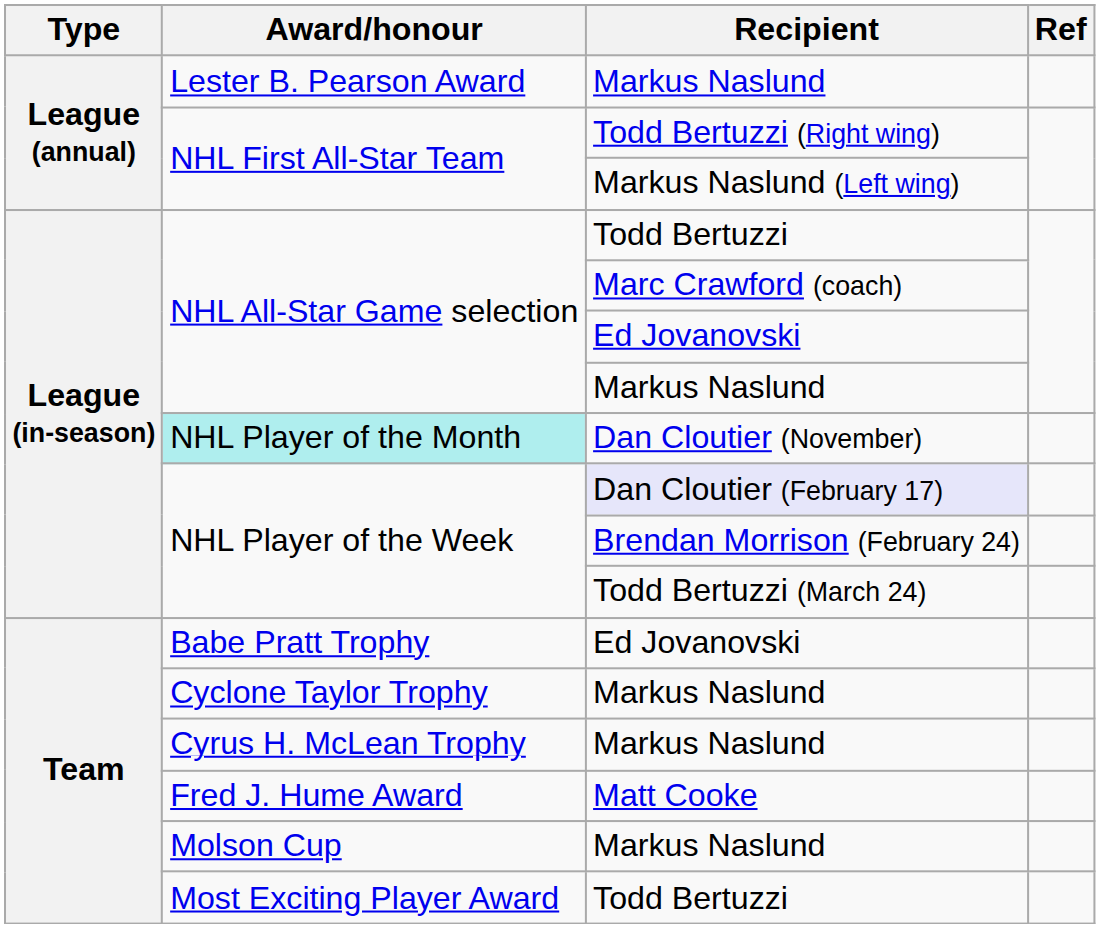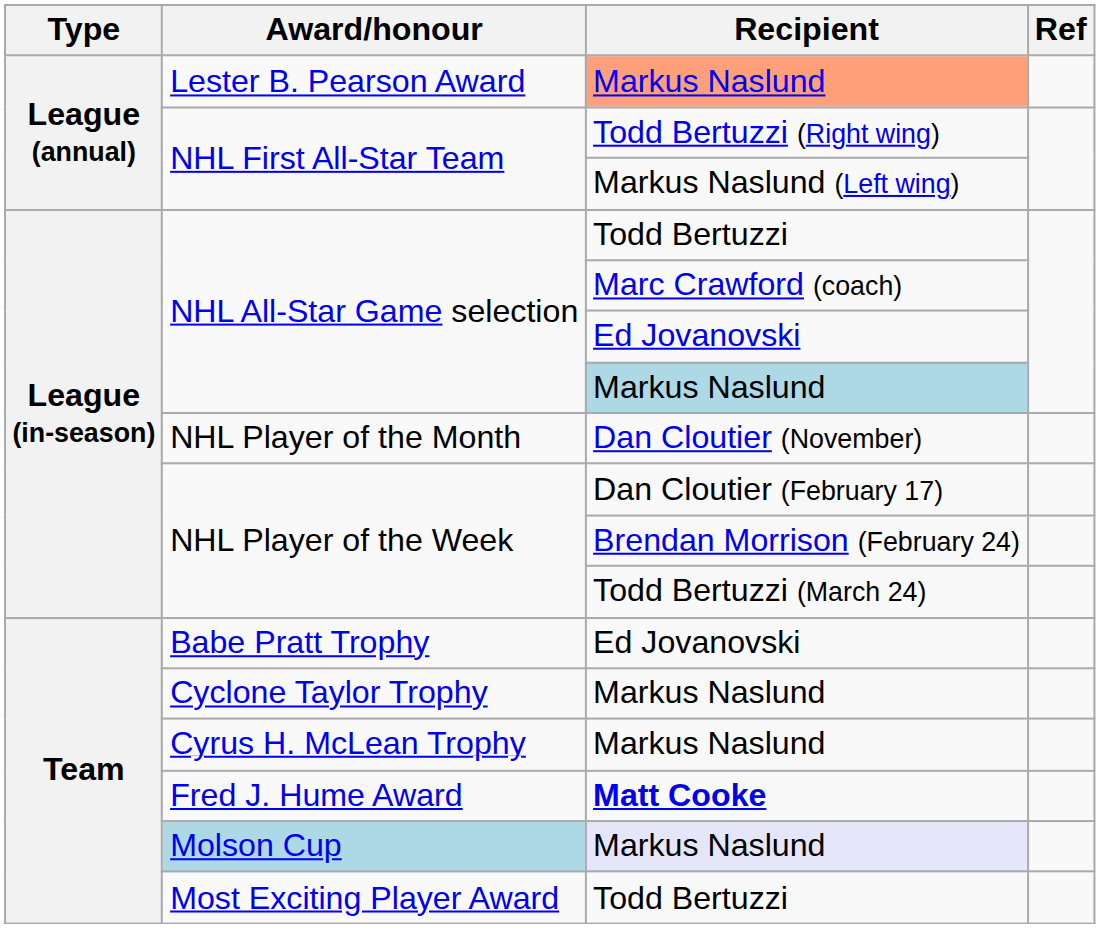(709, 81) no background -> (709, 81) lightsalmon background
(709, 387) no background -> (709, 387) lightblue background
(346, 438) paleturquoise background -> (346, 438) no background
(768, 489) lavender background -> (768, 489) no background
(675, 795) normal -> (680, 795) bold
(256, 846) no background -> (256, 846) lightblue background
(709, 846) no background -> (709, 846) lavender background
